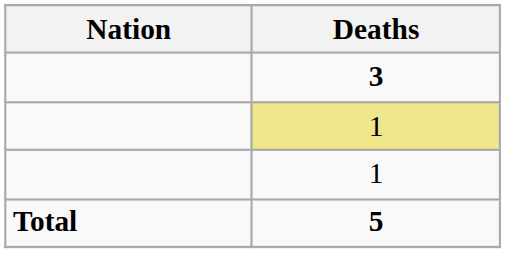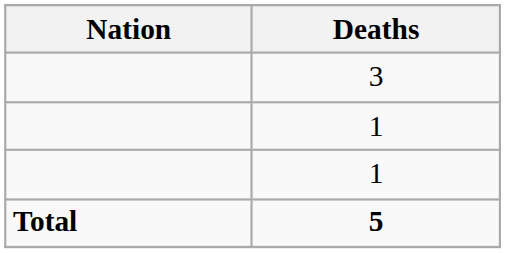(376, 77) bold -> (376, 77) normal
(376, 125) khaki background -> (376, 125) no background
